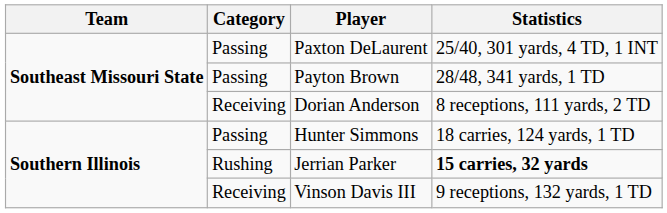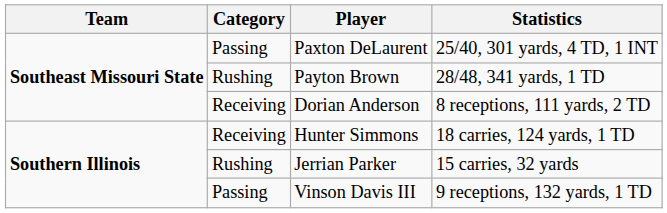(240, 77) Passing -> (242, 77) Rushing
(240, 134) Passing -> (249, 134) Receiving
(512, 163) bold -> (507, 163) normal
(249, 192) Receiving -> (240, 192) Passing
